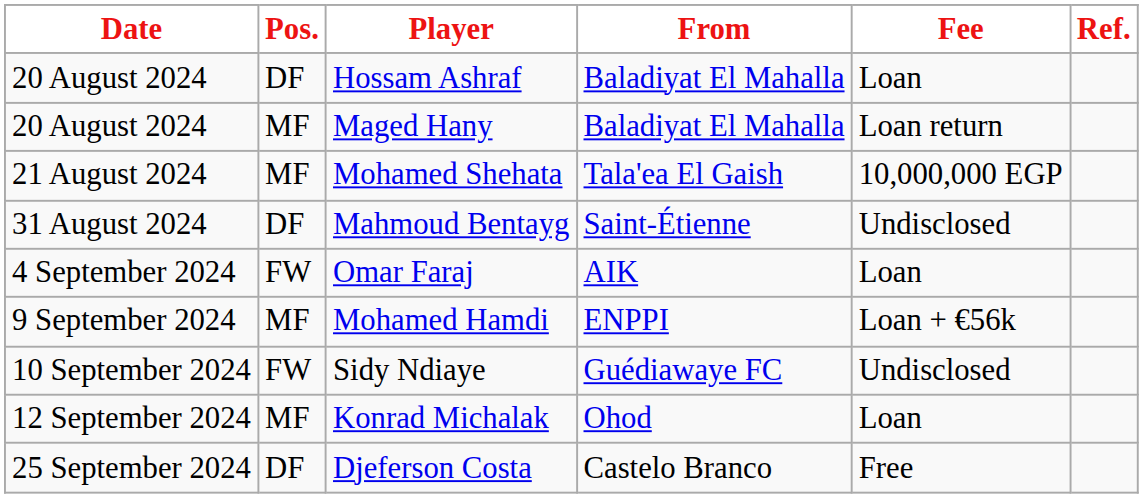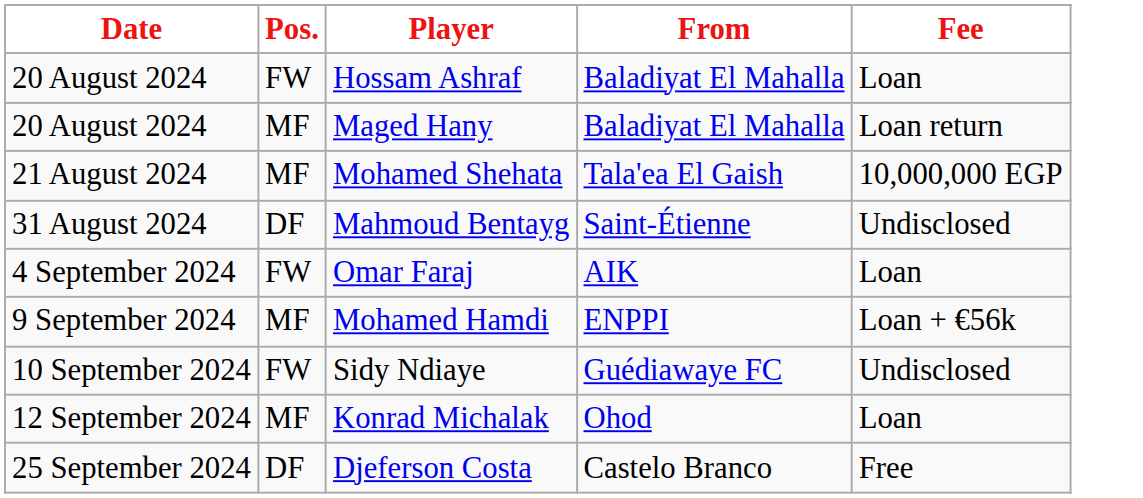- column: (1104, 28)
(285, 77) DF -> (288, 77) FW
